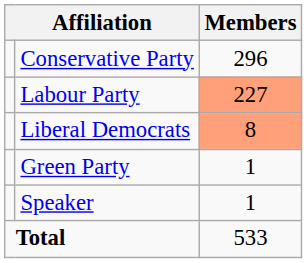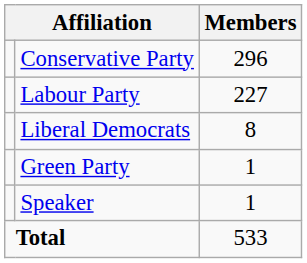(250, 94) lightsalmon background -> (250, 94) no background
(250, 130) lightsalmon background -> (250, 130) no background
